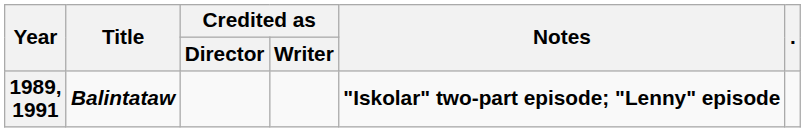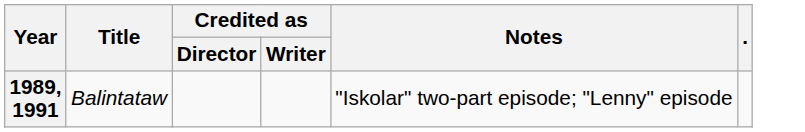(123, 98) bold -> (119, 98) normal
(562, 98) bold -> (534, 98) normal
